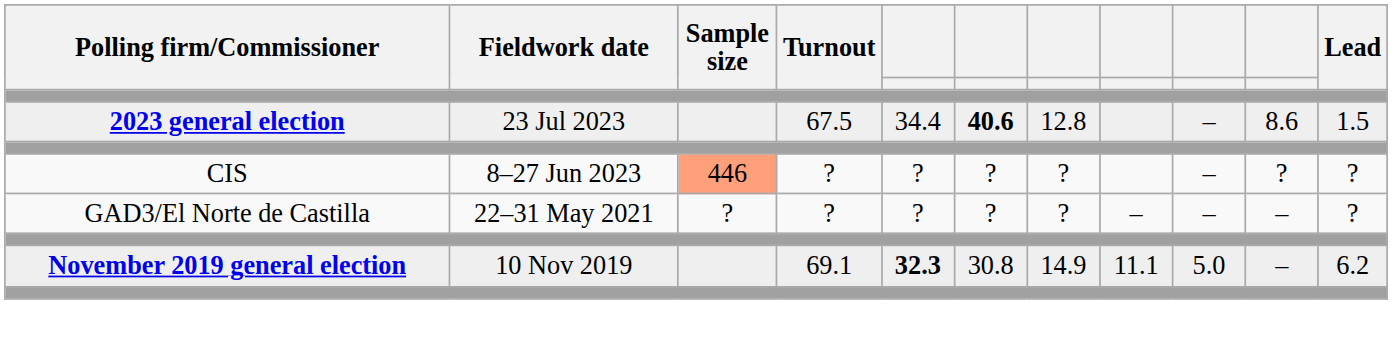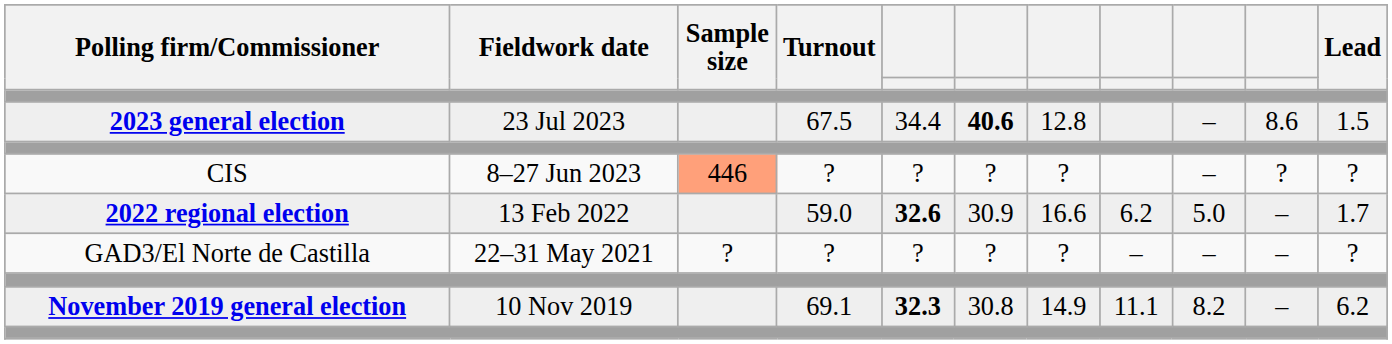+ row: (227, 213)
(1209, 265) 5.0 -> (1209, 305) 8.2
